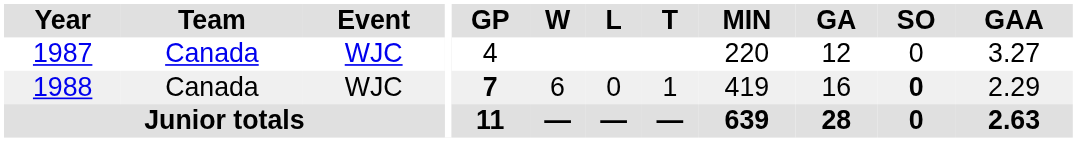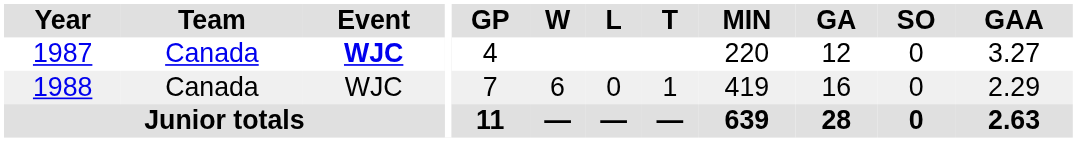(374, 53) normal -> (374, 53) bold
(490, 87) bold -> (490, 87) normal
(916, 87) bold -> (916, 87) normal
